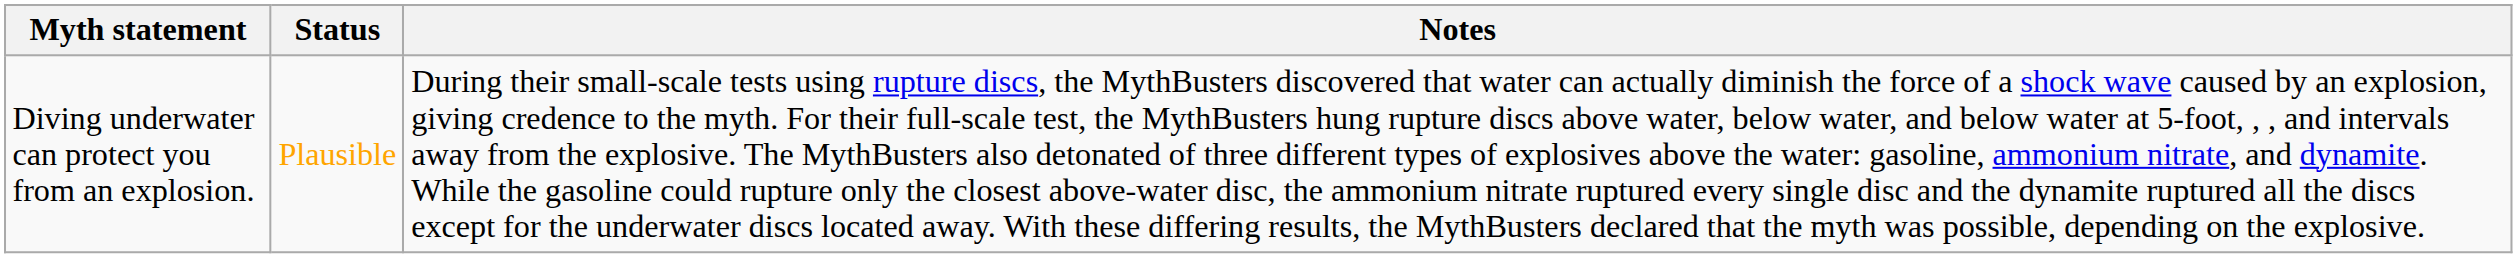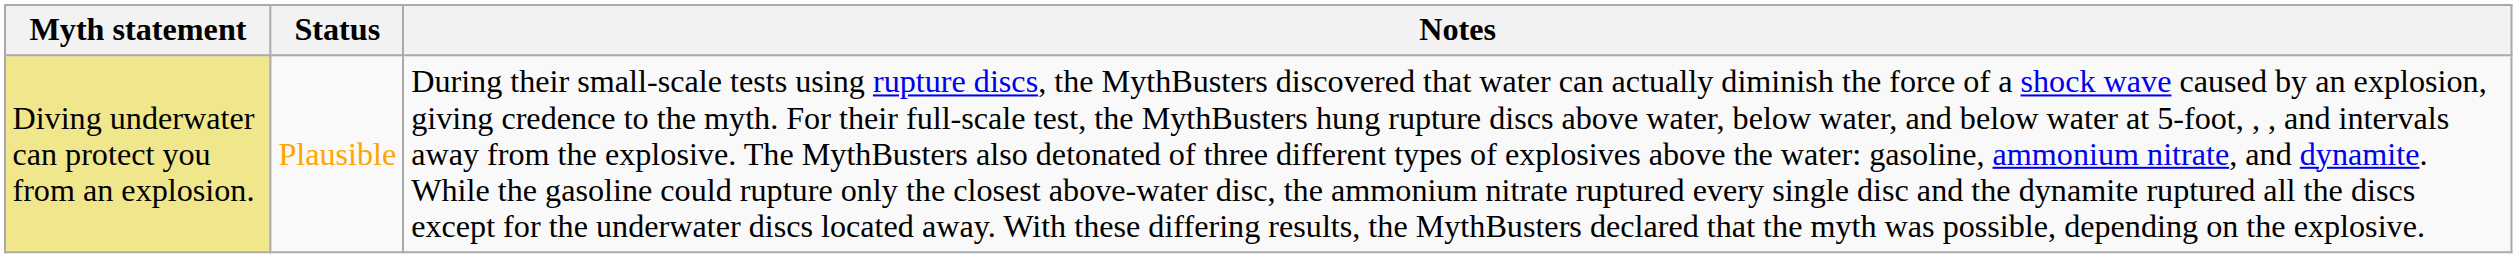(133, 153) no background -> (133, 153) khaki background
